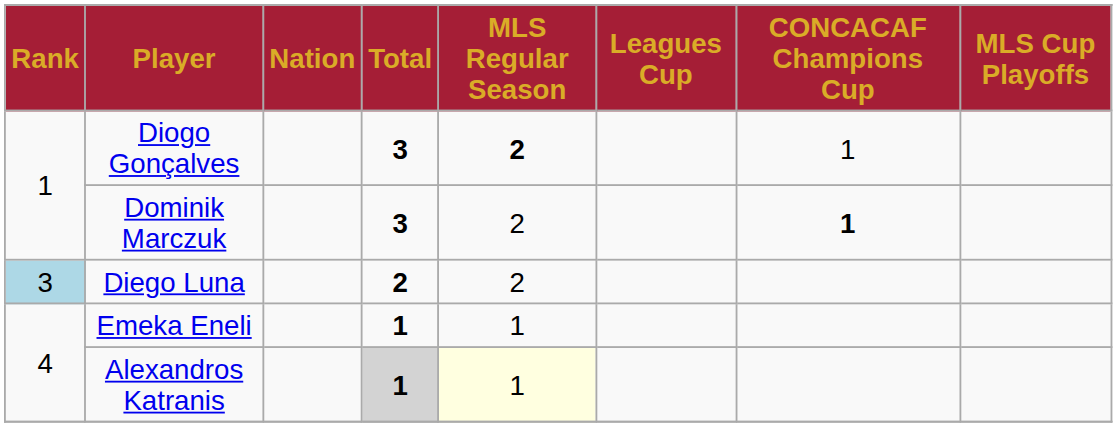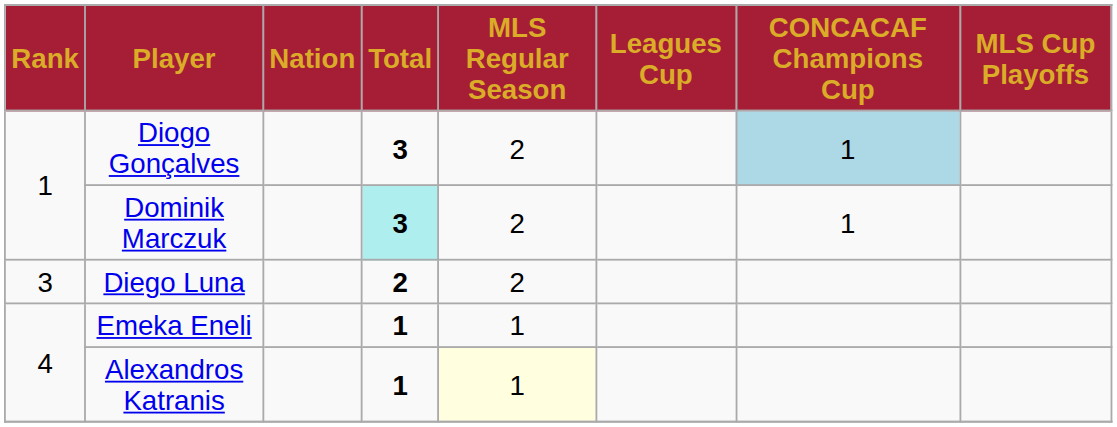(517, 148) bold -> (517, 148) normal
(848, 148) no background -> (848, 148) lightblue background
(400, 223) no background -> (400, 223) paleturquoise background
(848, 223) bold -> (848, 223) normal
(45, 282) lightblue background -> (45, 282) no background
(400, 385) lightgrey background -> (400, 385) no background
